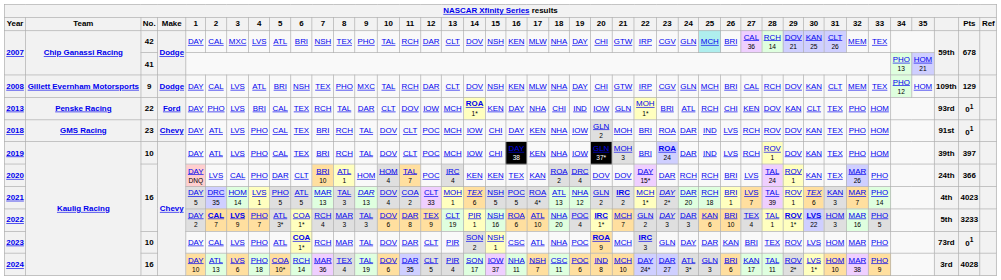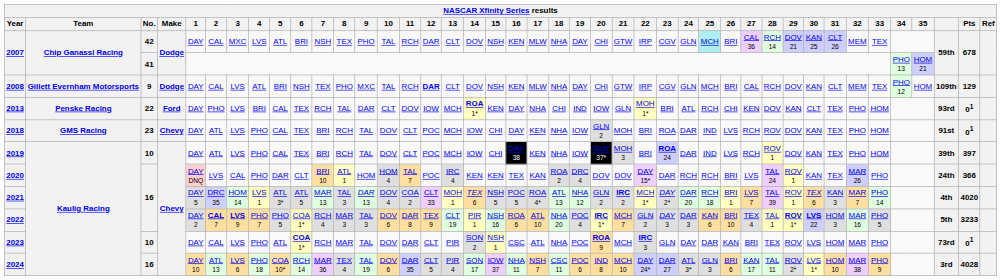(431, 86) normal -> (431, 86) bold
(280, 197) PHO 5 -> (280, 197) ATL 3*
(969, 198) 4023 -> (969, 198) 4020
(280, 220) ATL 3* -> (280, 220) PHO 5
